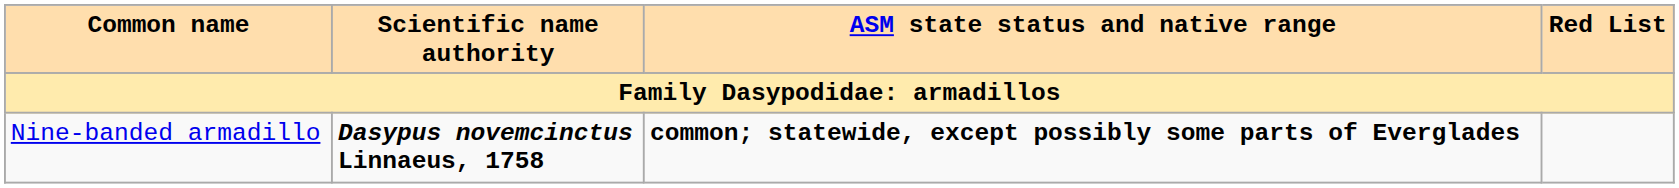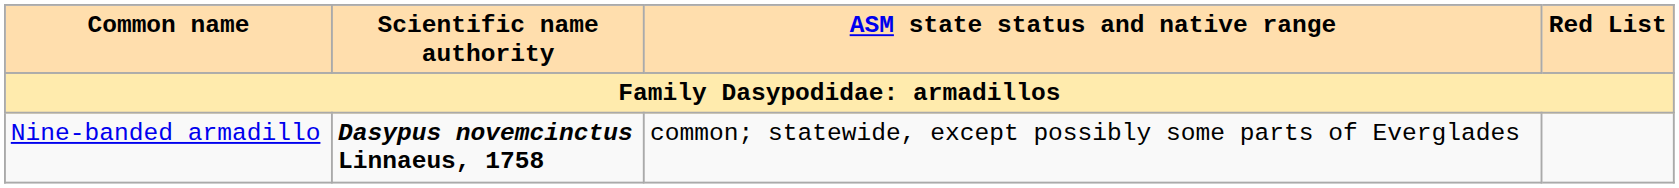(1085, 133) bold -> (1085, 133) normal
